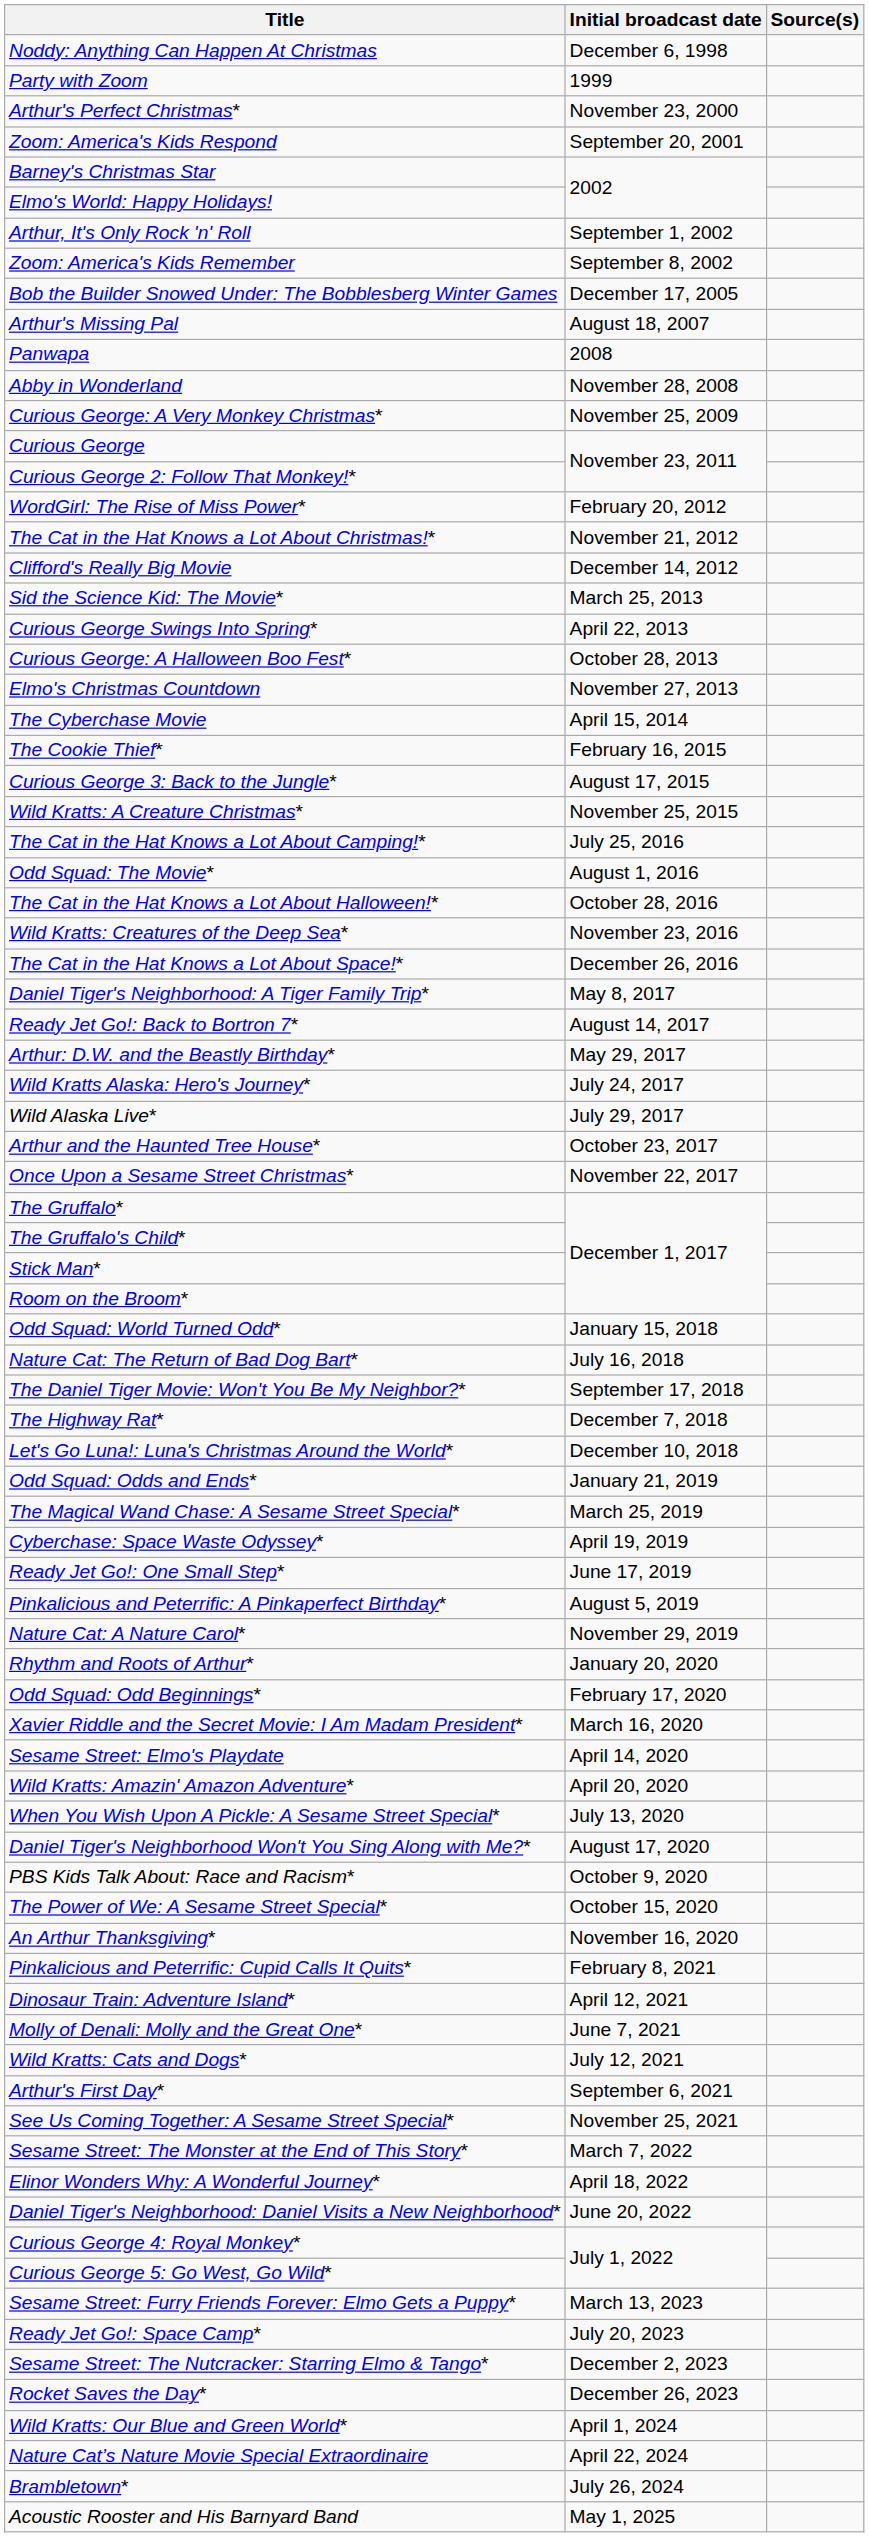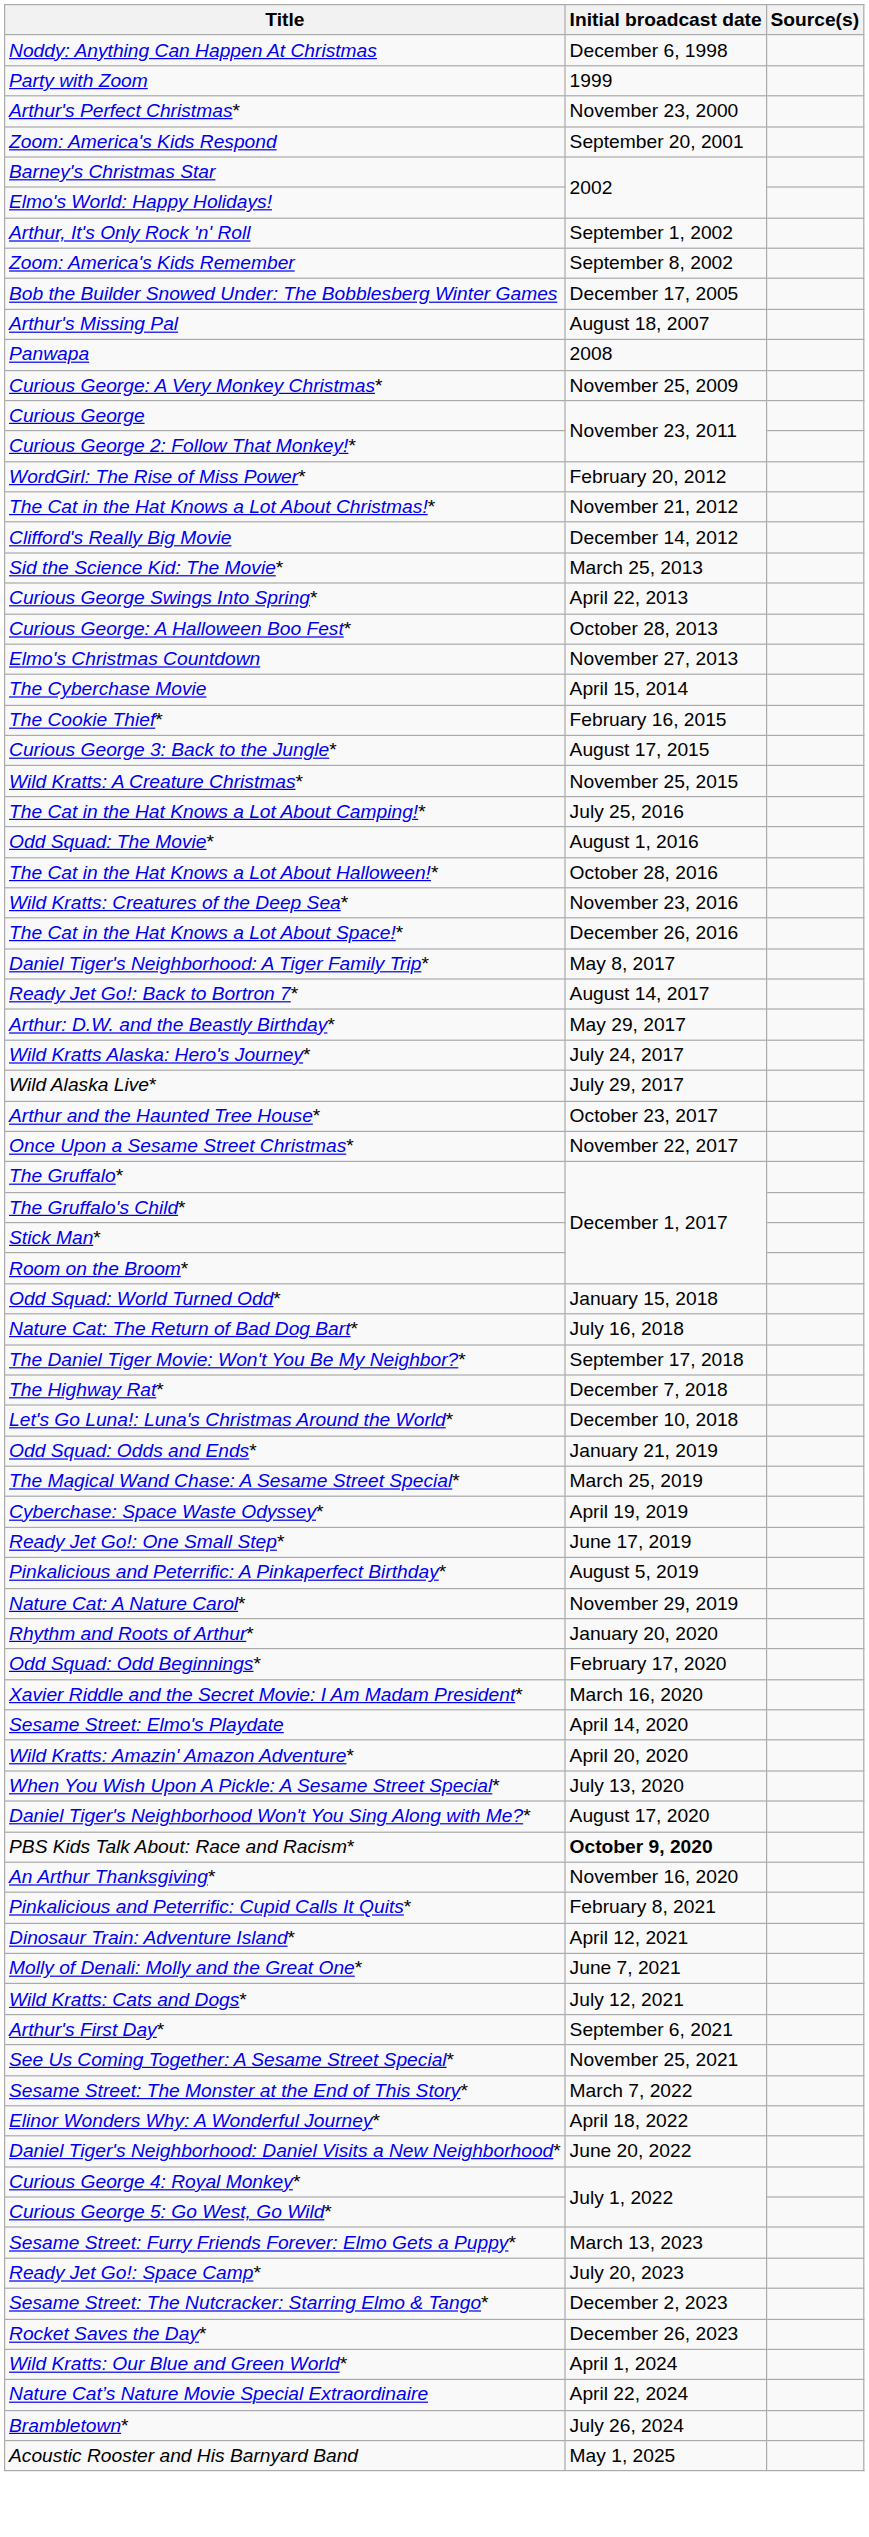- row: (95, 385)
(638, 1877) normal -> (641, 1846) bold
- row: (198, 1907)
